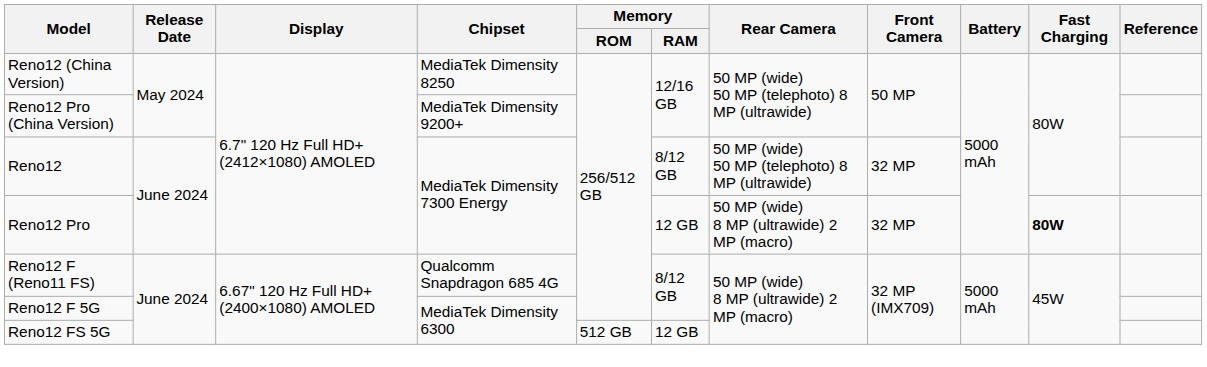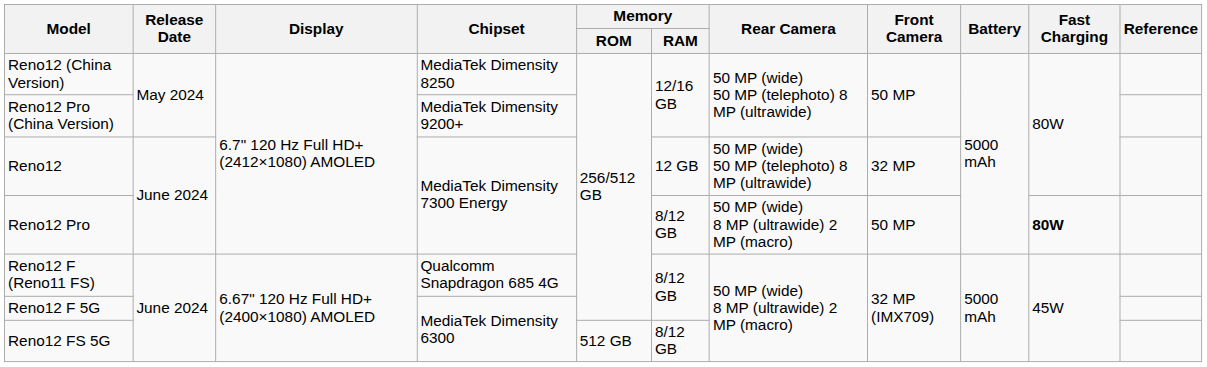(670, 165) 8/12 GB -> (677, 165) 12 GB
(677, 224) 12 GB -> (670, 224) 8/12 GB
(893, 224) 32 MP -> (893, 224) 50 MP
(677, 332) 12 GB -> (670, 341) 8/12 GB
